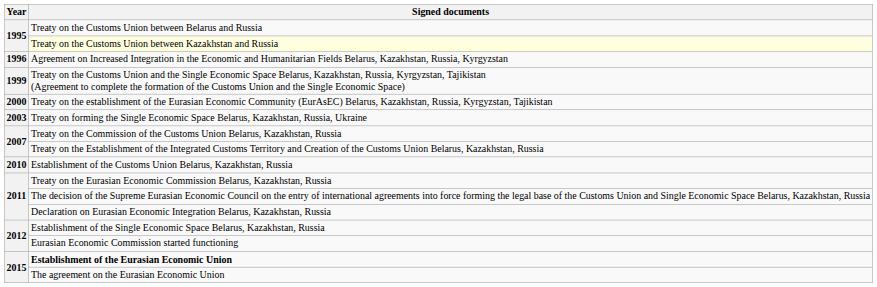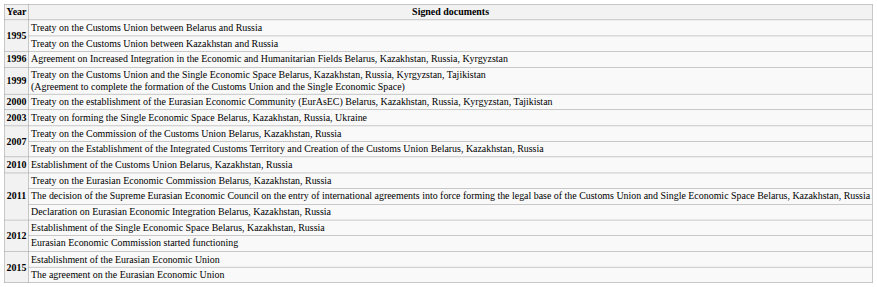(155, 43) lightyellow background -> (155, 43) no background
(131, 259) bold -> (125, 259) normal
